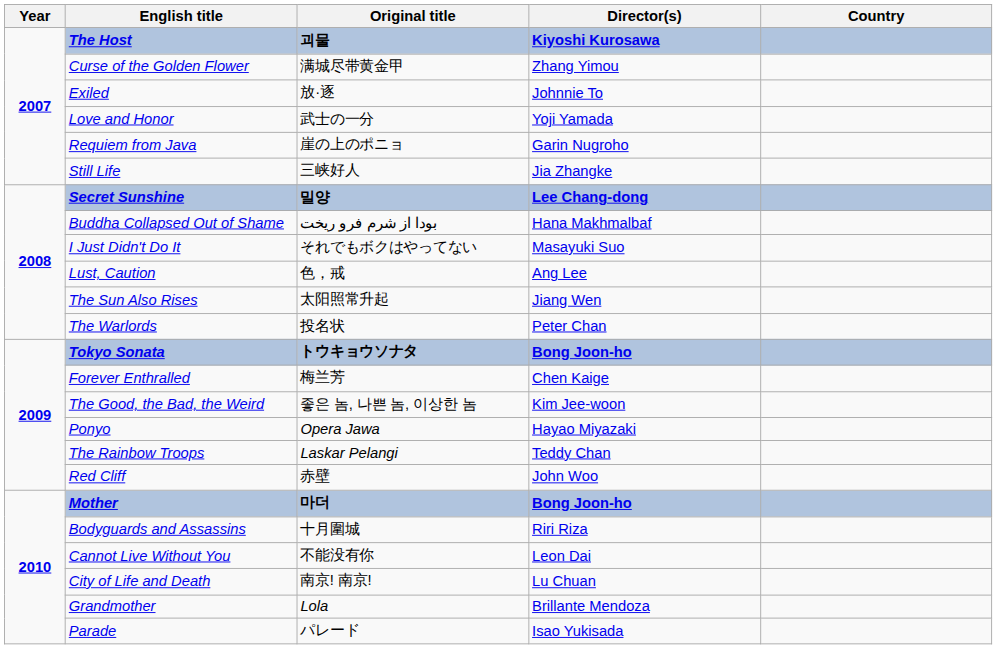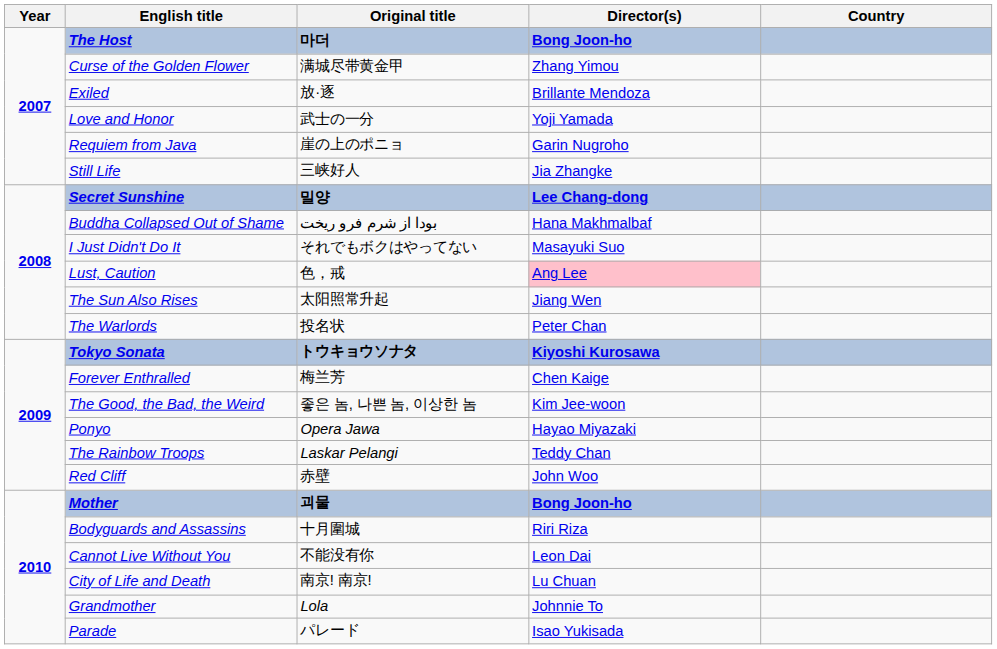(315, 40) 괴물 -> (315, 40) 마더
(596, 40) Kiyoshi Kurosawa -> (582, 40) Bong Joon-ho
(568, 93) Johnnie To -> (591, 93) Brillante Mendoza
(559, 274) no background -> (559, 274) pink background
(582, 352) Bong Joon-ho -> (596, 352) Kiyoshi Kurosawa
(315, 502) 마더 -> (315, 502) 괴물
(591, 606) Brillante Mendoza -> (568, 606) Johnnie To
